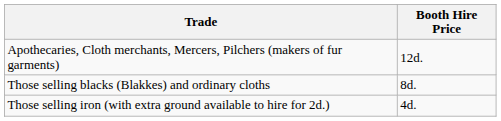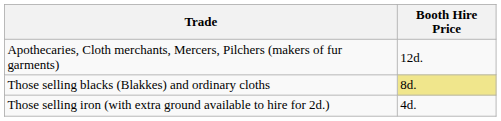(408, 85) no background -> (408, 85) khaki background
